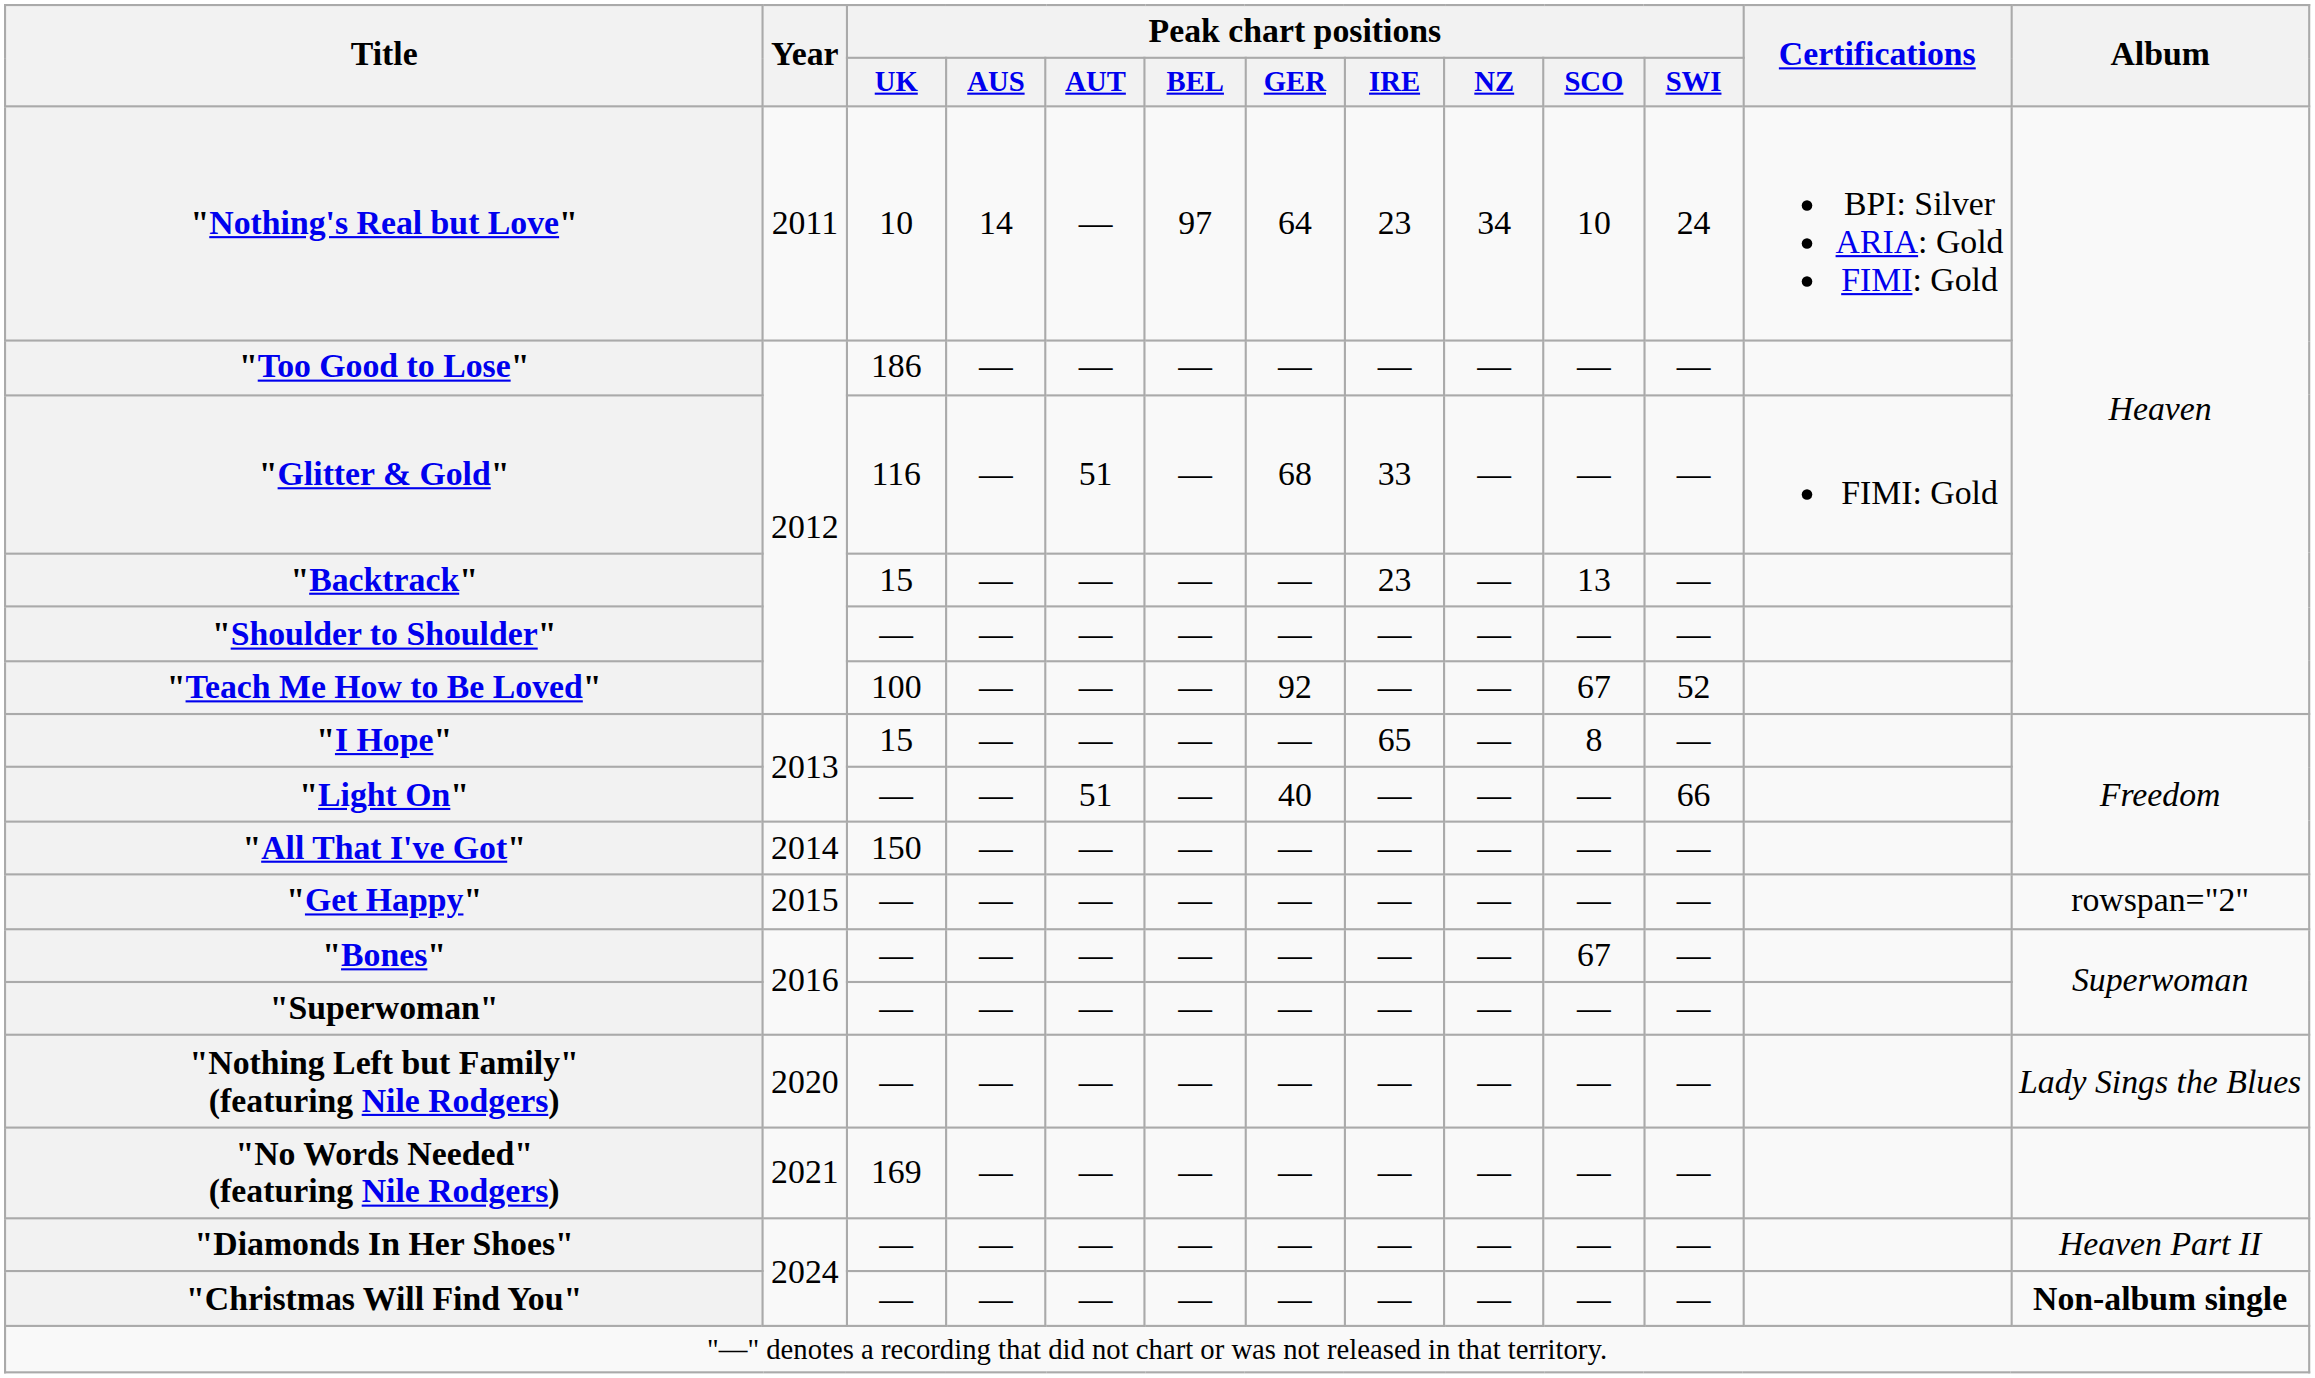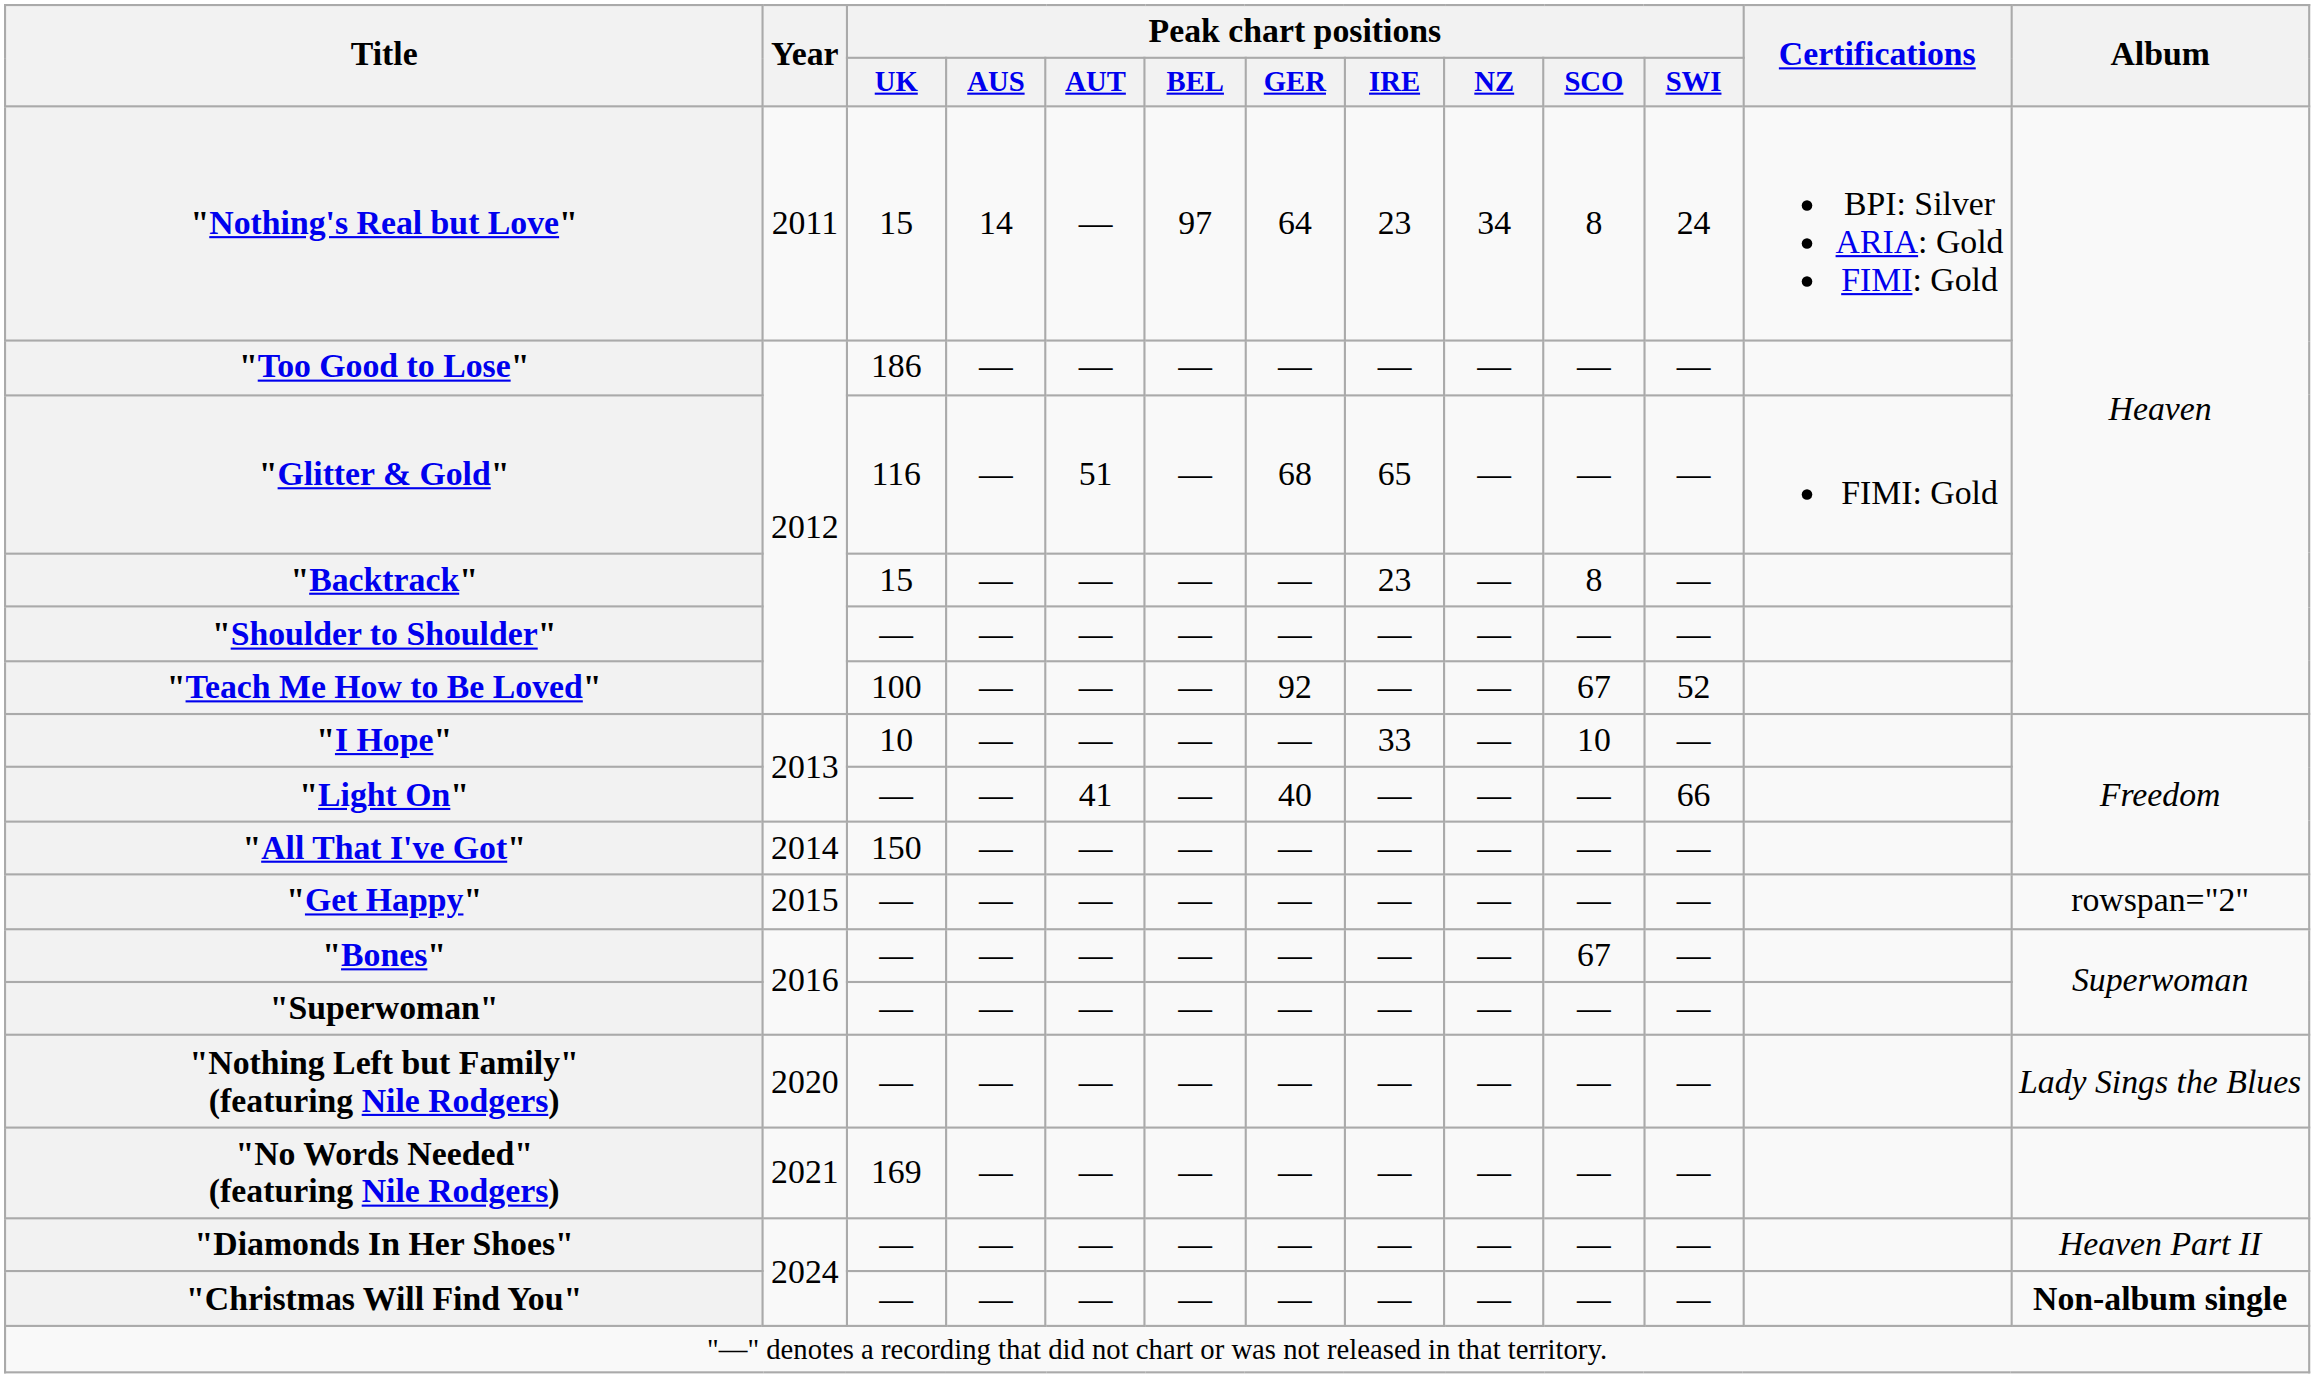(896, 222) 10 -> (896, 222) 15
(1594, 222) 10 -> (1594, 222) 8
(1395, 473) 33 -> (1395, 473) 65
(1594, 579) 13 -> (1594, 579) 8
(896, 740) 15 -> (896, 740) 10
(1395, 740) 65 -> (1395, 740) 33
(1594, 740) 8 -> (1594, 740) 10
(1096, 793) 51 -> (1096, 793) 41
